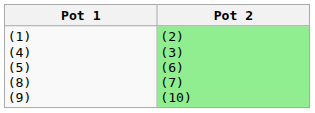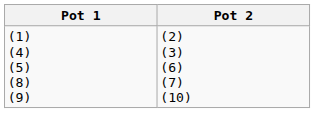(176, 67) lightgreen background -> (176, 67) no background
